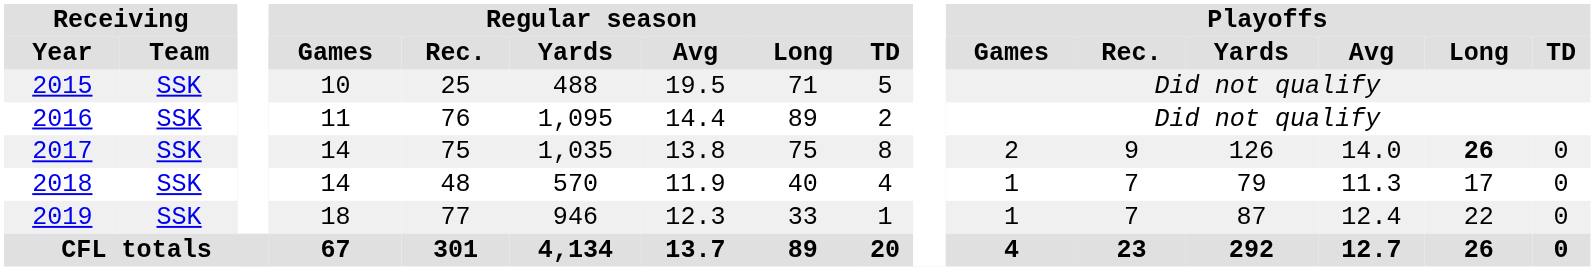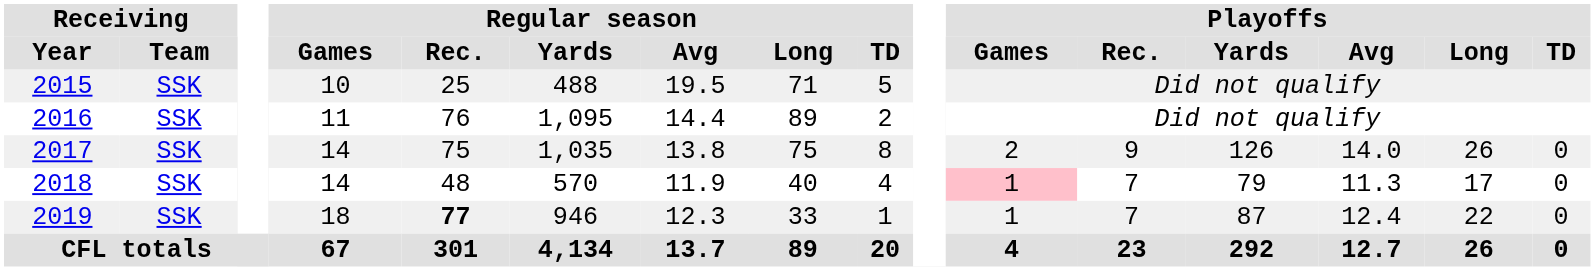(1479, 152) bold -> (1479, 152) normal
(1011, 184) no background -> (1011, 184) pink background
(455, 217) normal -> (455, 217) bold
